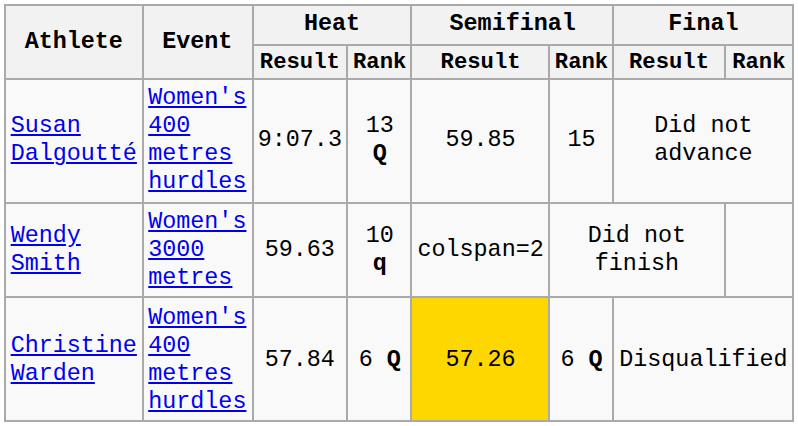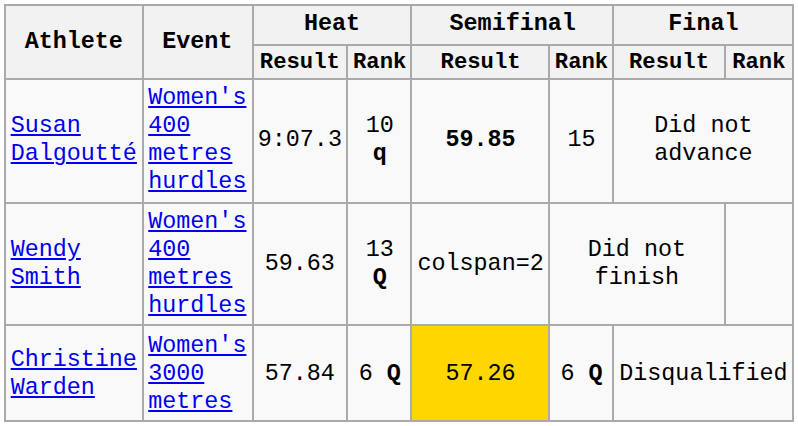(380, 141) 13 Q -> (380, 141) 10 q
(481, 141) normal -> (481, 141) bold
(197, 250) Women's 3000 metres -> (197, 264) Women's 400 metres hurdles
(380, 250) 10 q -> (380, 264) 13 Q
(197, 359) Women's 400 metres hurdles -> (197, 373) Women's 3000 metres
